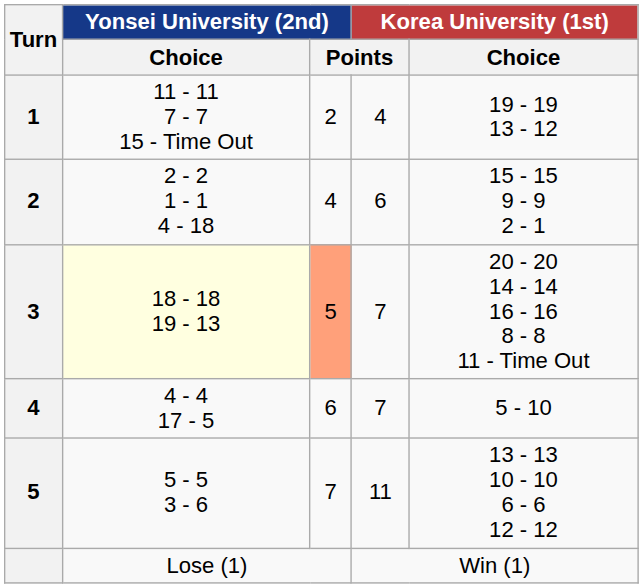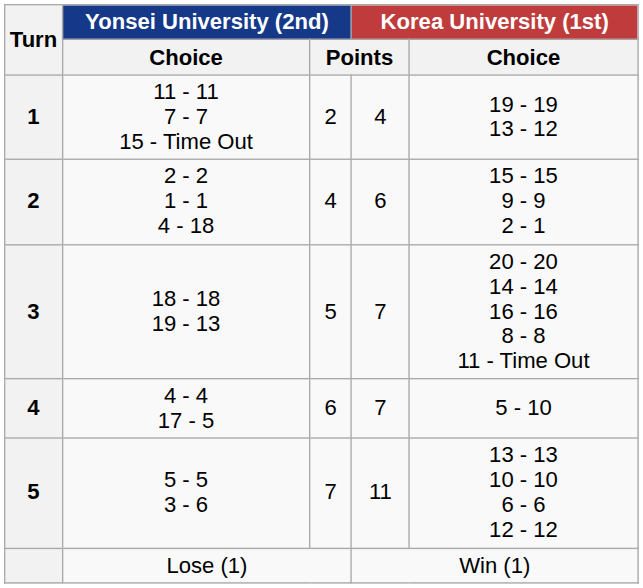(186, 311) lightyellow background -> (186, 311) no background
(331, 311) lightsalmon background -> (331, 311) no background
